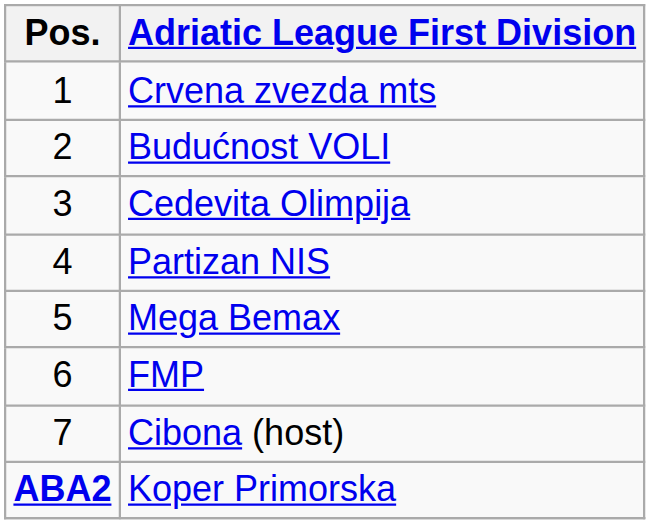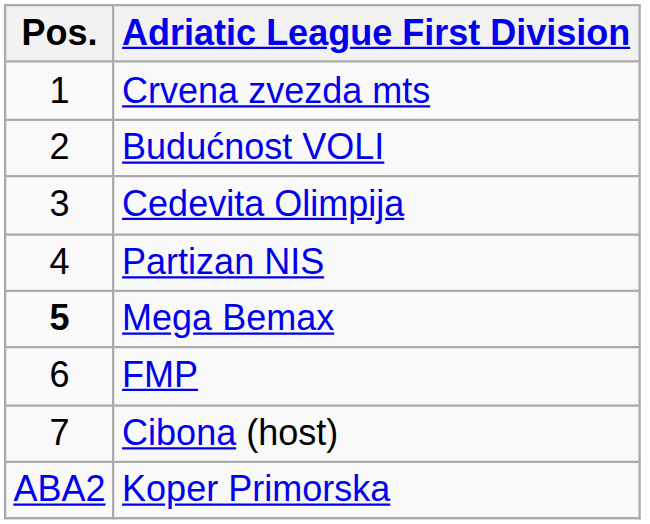(62, 318) normal -> (59, 318) bold
(62, 489) bold -> (59, 489) normal
